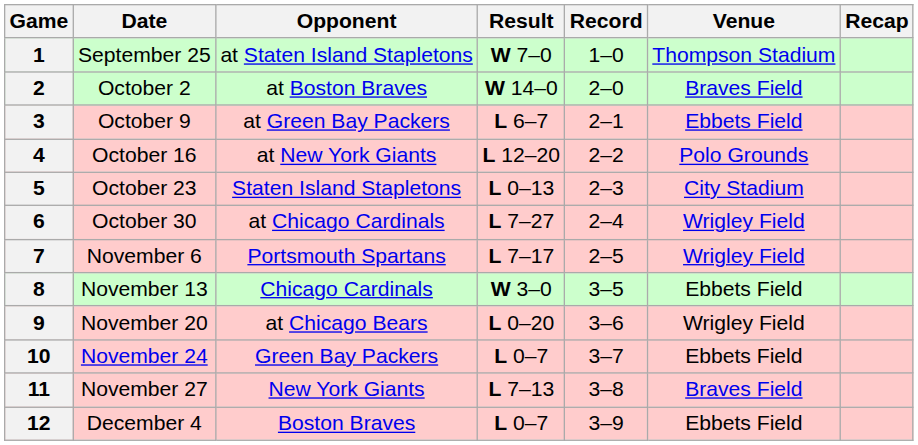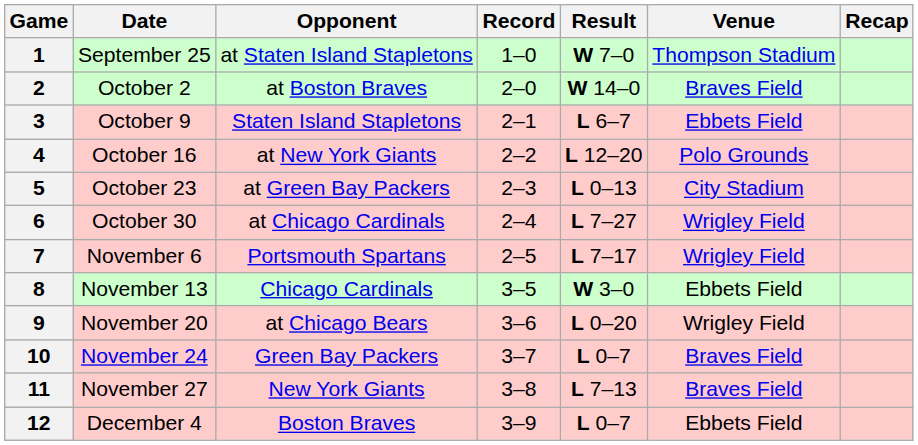columns swapped: (521, 21) <-> (606, 21)
(347, 121) at Green Bay Packers -> (347, 121) Staten Island Stapletons
(347, 188) Staten Island Stapletons -> (347, 188) at Green Bay Packers
(744, 356) Ebbets Field -> (744, 356) Braves Field
